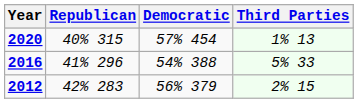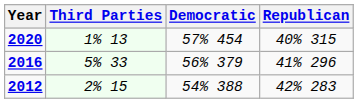columns swapped: (93, 17) <-> (293, 17)
(186, 63) 54% 388 -> (212, 63) 56% 379
(186, 87) 56% 379 -> (212, 87) 54% 388
